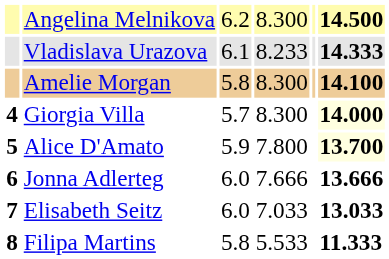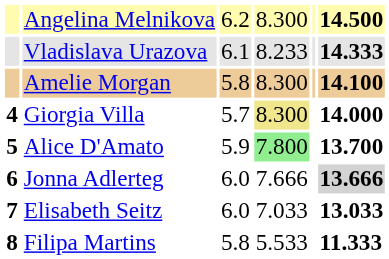(282, 114) no background -> (282, 114) khaki background
(351, 114) lightyellow background -> (351, 114) no background
(282, 146) no background -> (282, 146) lightgreen background
(351, 146) lightyellow background -> (351, 146) no background
(351, 178) no background -> (351, 178) lightgrey background
